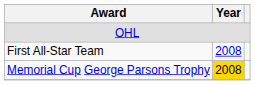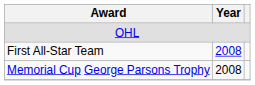(228, 70) gold background -> (228, 70) no background
